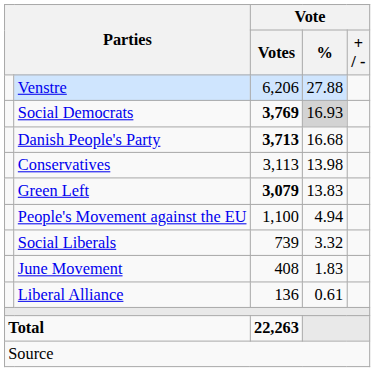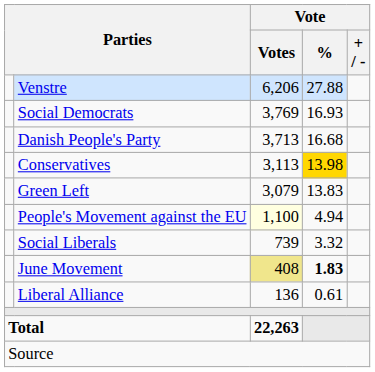(281, 113) bold -> (281, 113) normal
(325, 113) lightgrey background -> (325, 113) no background
(281, 139) bold -> (281, 139) normal
(325, 165) no background -> (325, 165) gold background
(281, 191) bold -> (281, 191) normal
(281, 216) no background -> (281, 216) lightyellow background
(287, 268) no background -> (287, 268) khaki background
(329, 268) normal -> (329, 268) bold
